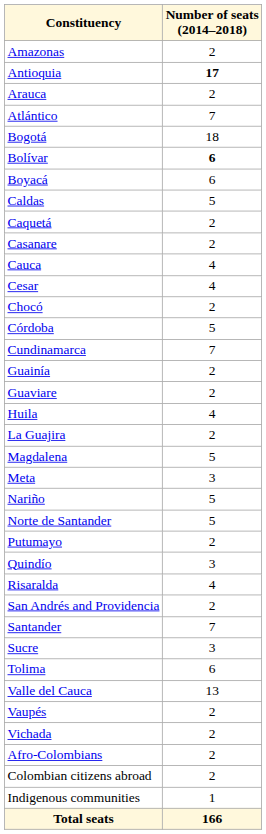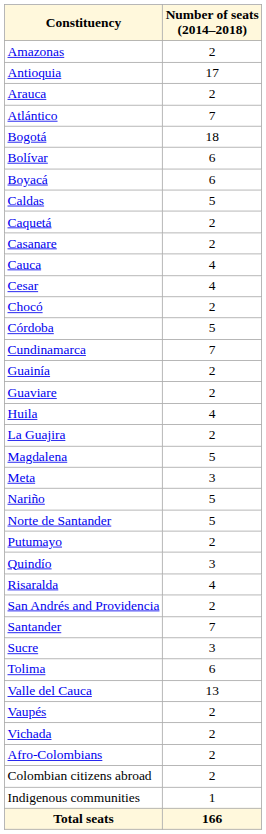(212, 72) bold -> (212, 72) normal
(212, 158) bold -> (212, 158) normal
